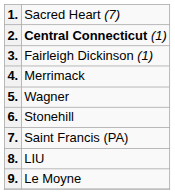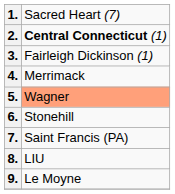(47, 96) no background -> (47, 96) lightsalmon background
